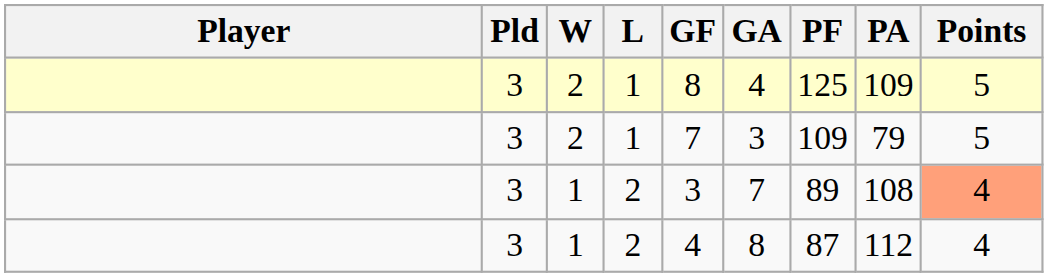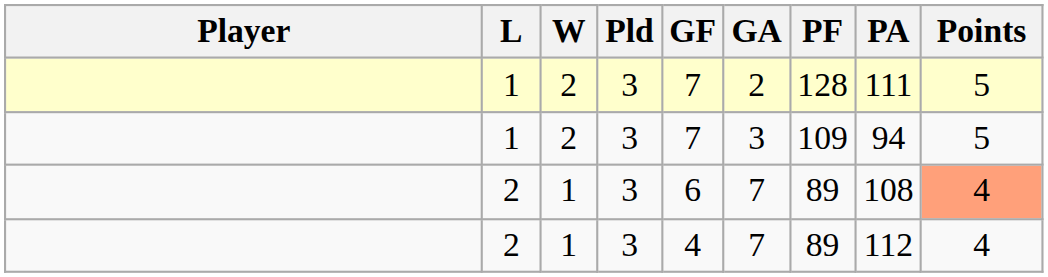columns swapped: (515, 31) <-> (633, 31)
(693, 84) 8 -> (693, 84) 7
(757, 84) 4 -> (757, 84) 2
(823, 84) 125 -> (823, 84) 128
(888, 84) 109 -> (888, 84) 111
(888, 137) 79 -> (888, 137) 94
(693, 191) 3 -> (693, 191) 6
(757, 244) 8 -> (757, 244) 7
(823, 244) 87 -> (823, 244) 89
